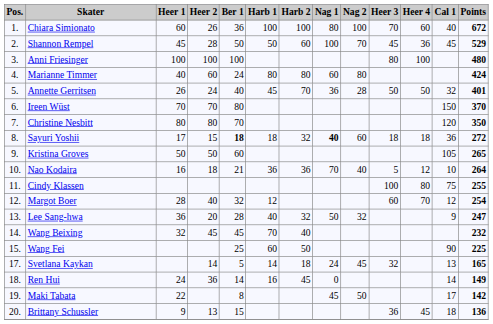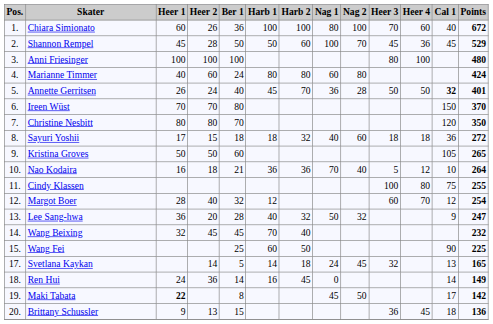(451, 91) normal -> (451, 91) bold
(239, 138) bold -> (239, 138) normal
(334, 138) bold -> (334, 138) normal
(181, 295) normal -> (181, 295) bold
